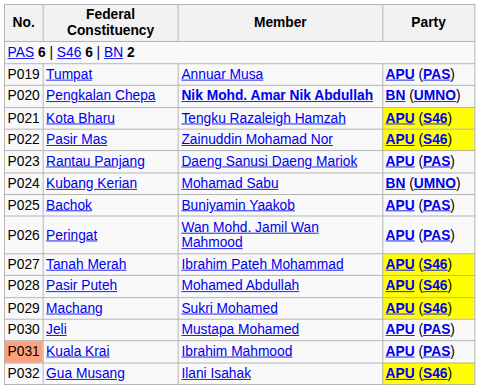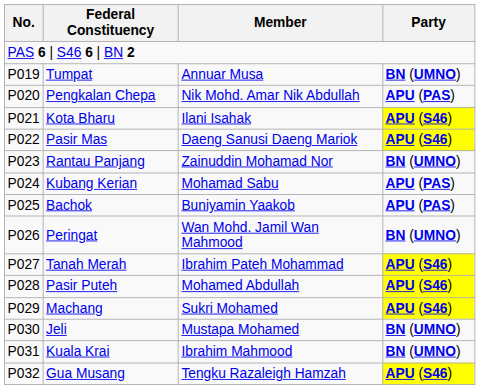(420, 74) APU (PAS) -> (423, 74) BN (UMNO)
(277, 96) bold -> (271, 96) normal
(423, 96) BN (UMNO) -> (420, 96) APU (PAS)
(264, 118) Tengku Razaleigh Hamzah -> (216, 118) Ilani Isahak
(257, 140) Zainuddin Mohamad Nor -> (269, 140) Daeng Sanusi Daeng Mariok
(269, 161) Daeng Sanusi Daeng Mariok -> (257, 161) Zainuddin Mohamad Nor
(420, 161) APU (PAS) -> (423, 161) BN (UMNO)
(423, 183) BN (UMNO) -> (420, 183) APU (PAS)
(420, 235) APU (PAS) -> (423, 235) BN (UMNO)
(420, 330) APU (PAS) -> (423, 330) BN (UMNO)
(24, 351) lightsalmon background -> (24, 351) no background
(420, 351) APU (PAS) -> (423, 351) BN (UMNO)
(216, 373) Ilani Isahak -> (264, 373) Tengku Razaleigh Hamzah
